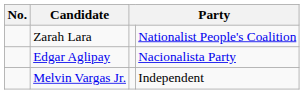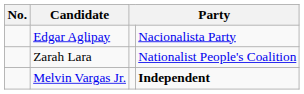rows swapped: (72, 57) <-> (62, 36)
(171, 78) normal -> (174, 78) bold
